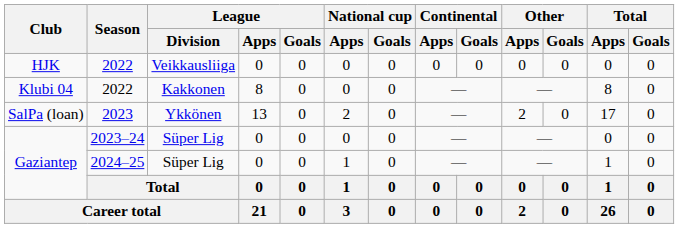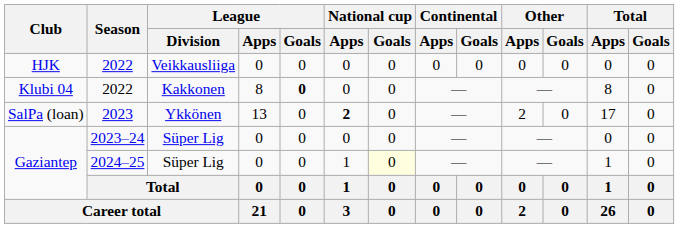(302, 89) normal -> (302, 89) bold
(346, 114) normal -> (346, 114) bold
(392, 162) no background -> (392, 162) lightyellow background
